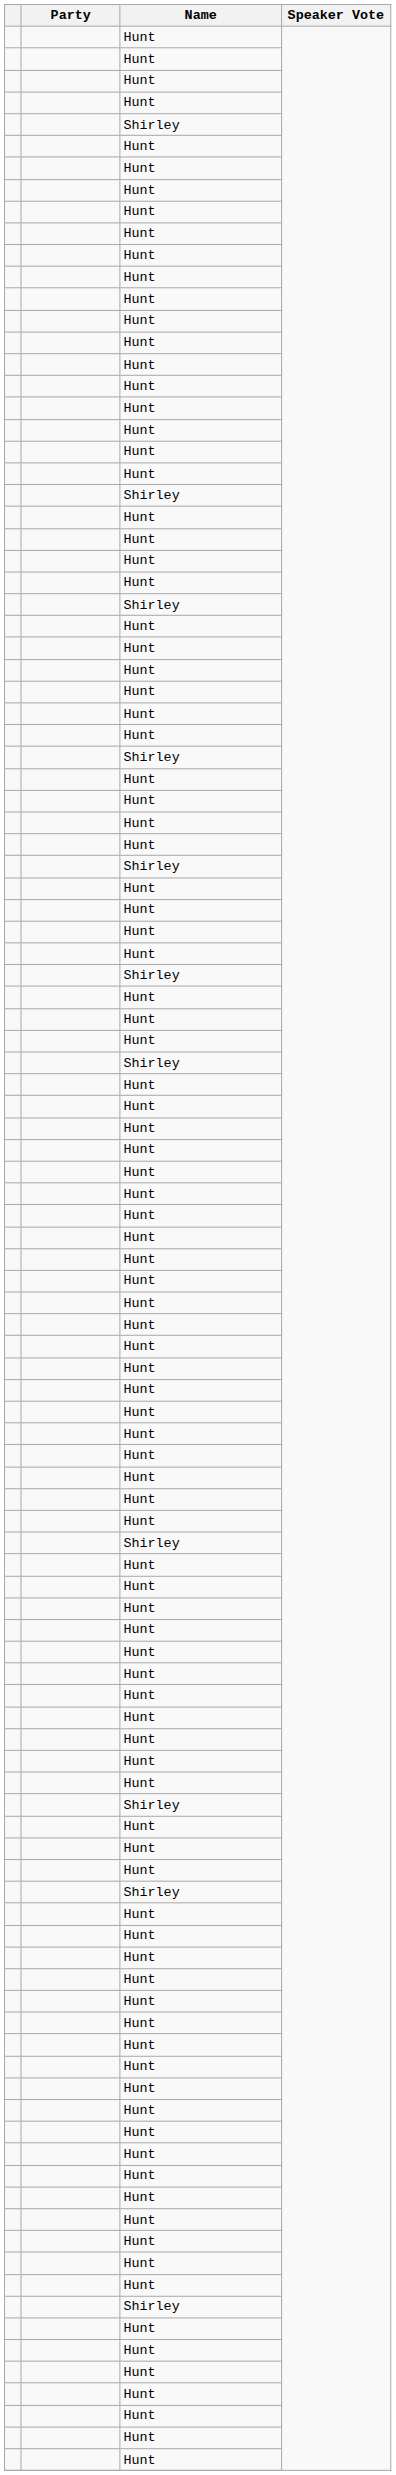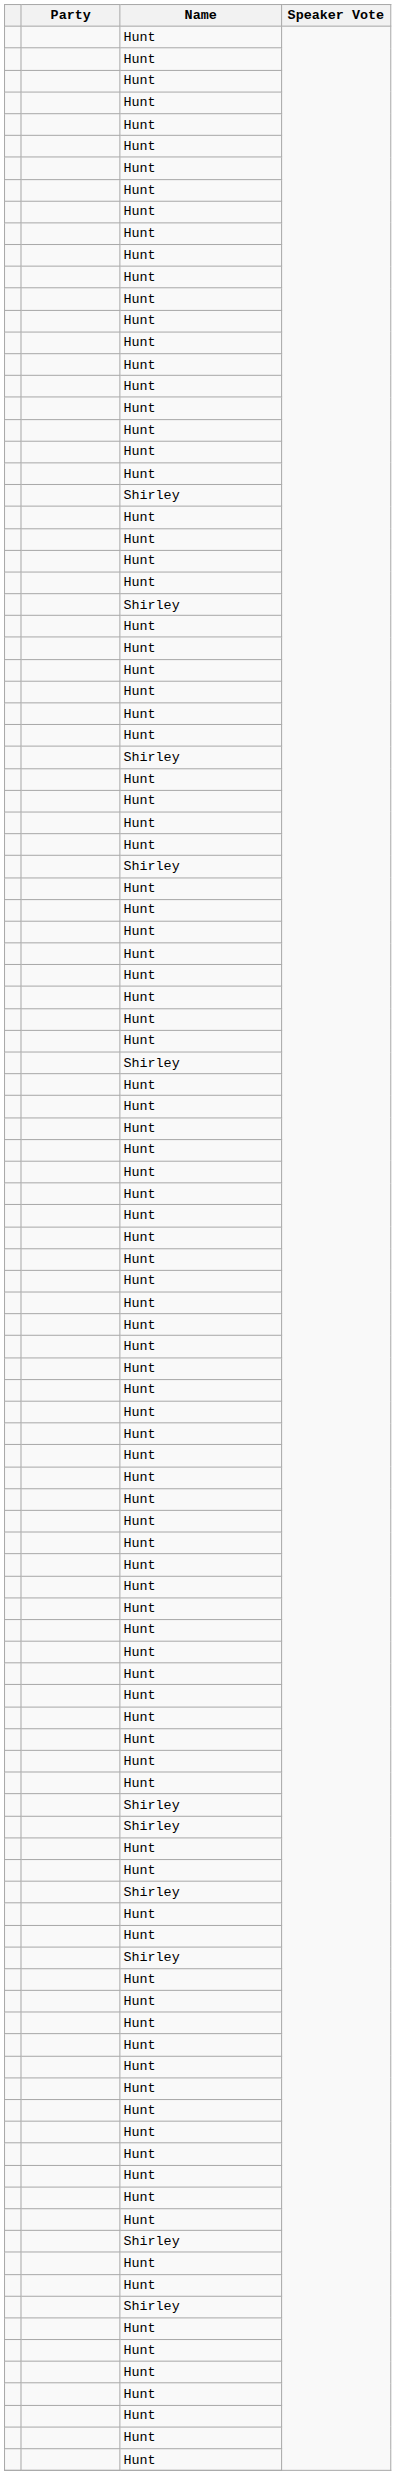(152, 125) Shirley -> (140, 125) Hunt
(152, 976) Shirley -> (140, 976) Hunt
(152, 1543) Shirley -> (140, 1543) Hunt
(140, 1827) Hunt -> (152, 1827) Shirley
(140, 1958) Hunt -> (152, 1958) Shirley
(140, 2241) Hunt -> (152, 2241) Shirley
